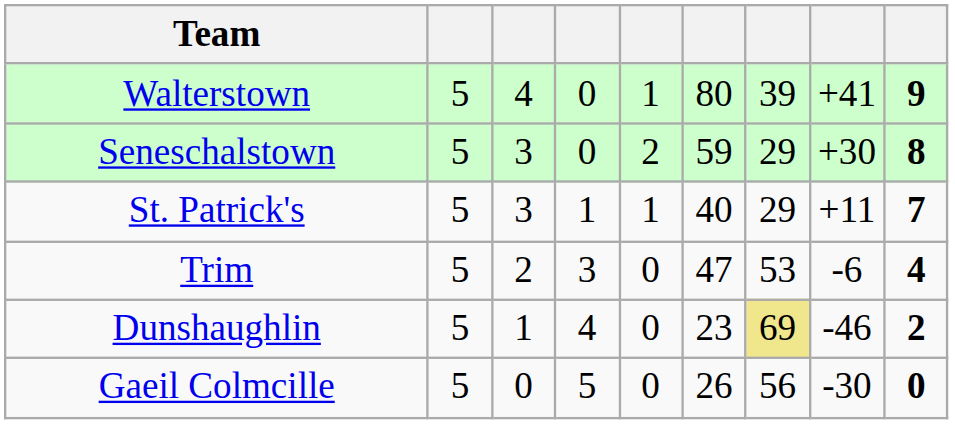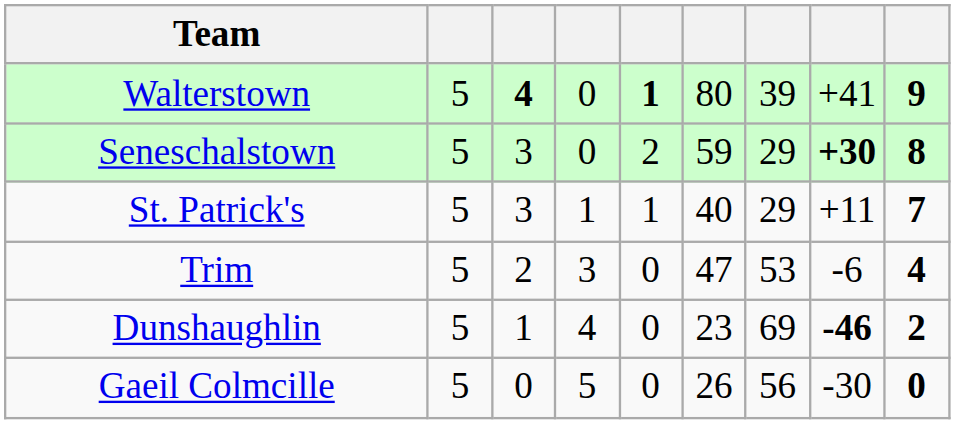(524, 92) normal -> (524, 92) bold
(651, 92) normal -> (651, 92) bold
(847, 151) normal -> (847, 151) bold
(778, 328) khaki background -> (778, 328) no background
(847, 328) normal -> (847, 328) bold
